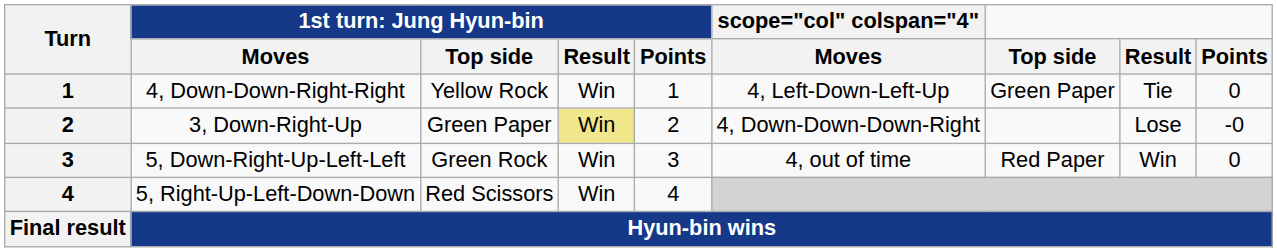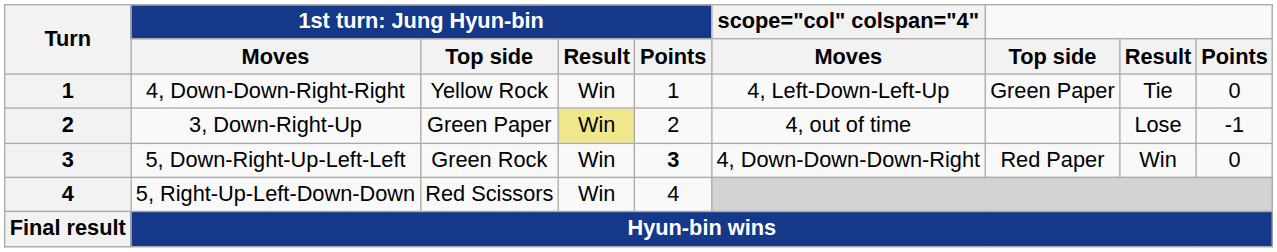(848, 125) 4, Down-Down-Down-Right -> (848, 125) 4, out of time
(1235, 125) -0 -> (1235, 125) -1
(673, 159) normal -> (673, 159) bold
(848, 159) 4, out of time -> (848, 159) 4, Down-Down-Down-Right
